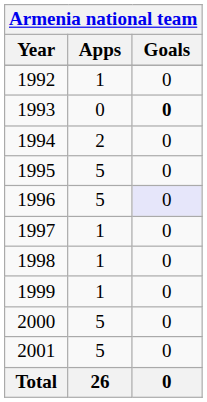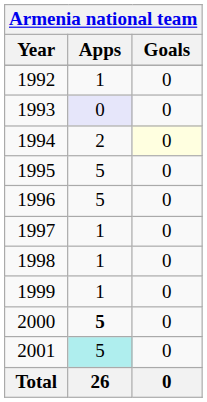(100, 110) no background -> (100, 110) lavender background
(167, 110) bold -> (167, 110) normal
(167, 140) no background -> (167, 140) lightyellow background
(167, 200) lavender background -> (167, 200) no background
(100, 321) normal -> (100, 321) bold
(100, 351) no background -> (100, 351) paleturquoise background
